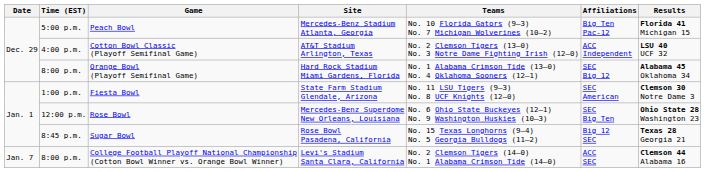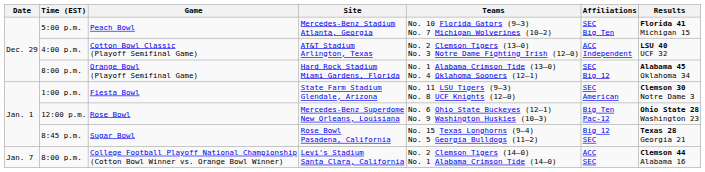(598, 27) Big Ten Pac-12 -> (598, 27) SEC Big Ten
(598, 114) SEC Big Ten -> (598, 114) Big Ten Pac-12
